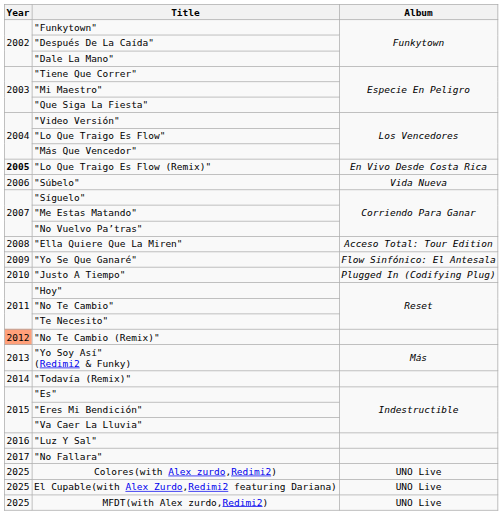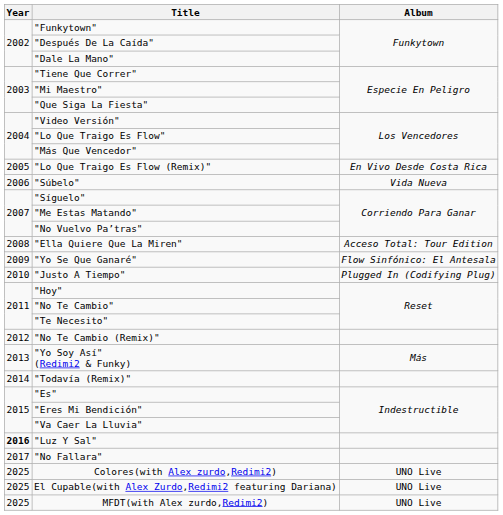(18, 167) bold -> (18, 167) normal
(18, 337) lightsalmon background -> (18, 337) no background
(18, 441) normal -> (18, 441) bold
